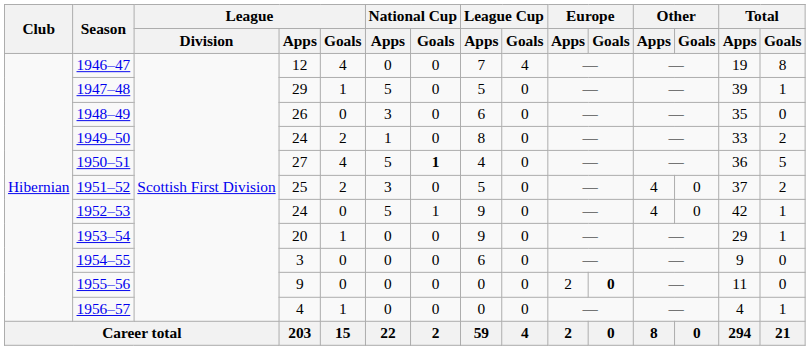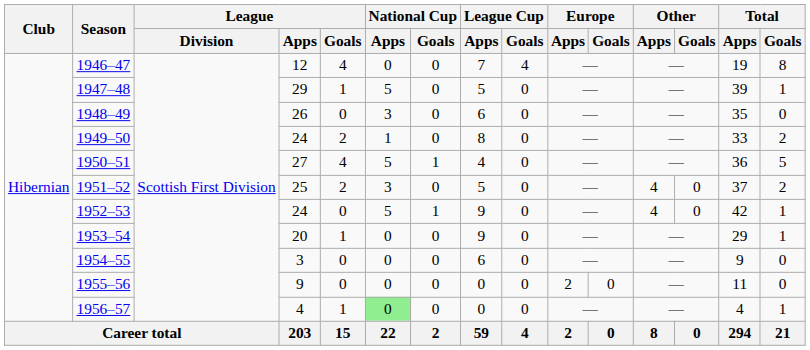(436, 162) bold -> (436, 162) normal
(611, 284) bold -> (611, 284) normal
(388, 308) no background -> (388, 308) lightgreen background
